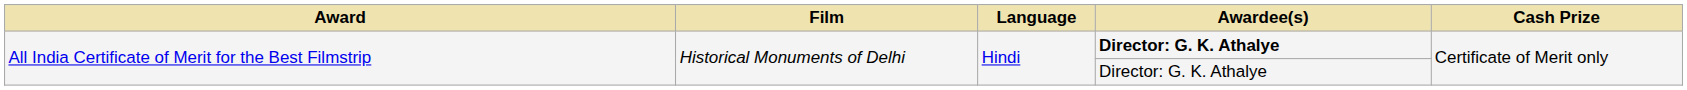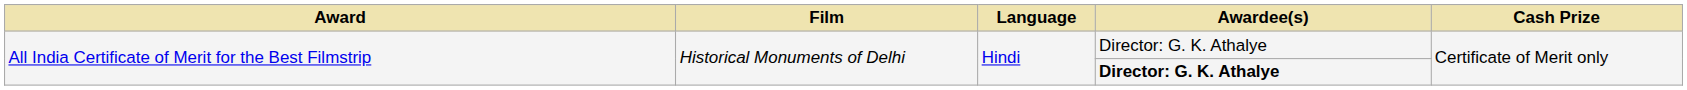(1189, 44) bold -> (1183, 44) normal
(1183, 71) normal -> (1189, 71) bold
